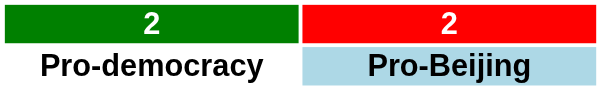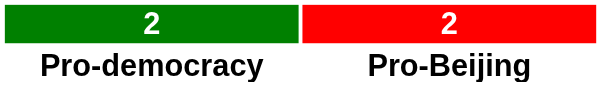(449, 65) lightblue background -> (449, 65) no background
